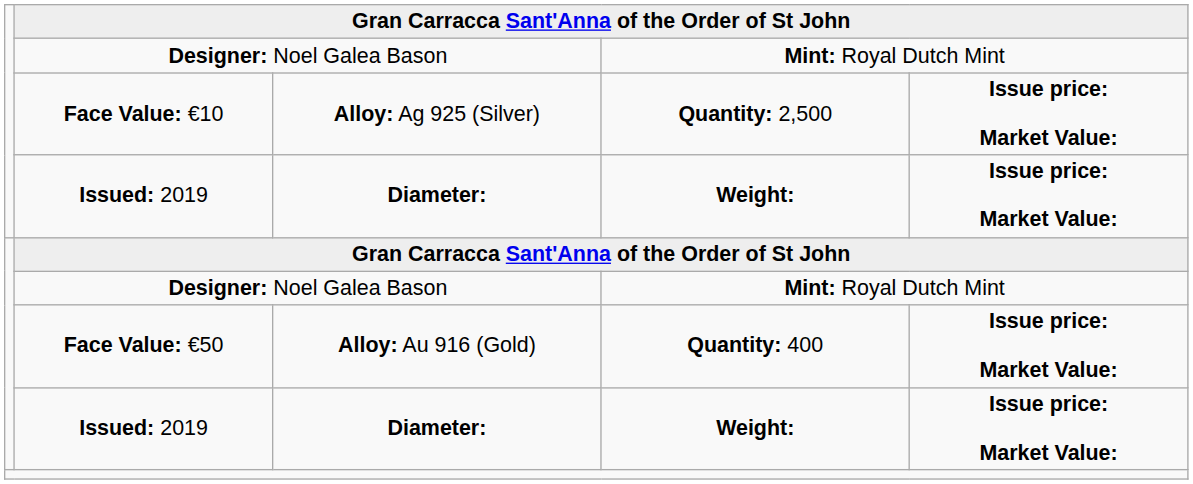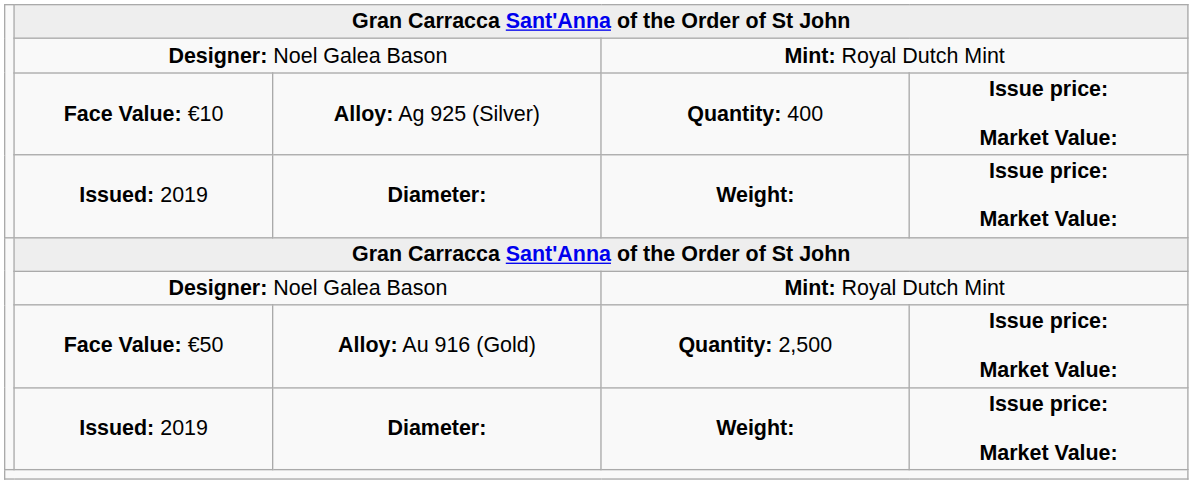(755, 113) Quantity: 2,500 -> (755, 113) Quantity: 400
(755, 346) Quantity: 400 -> (755, 346) Quantity: 2,500
